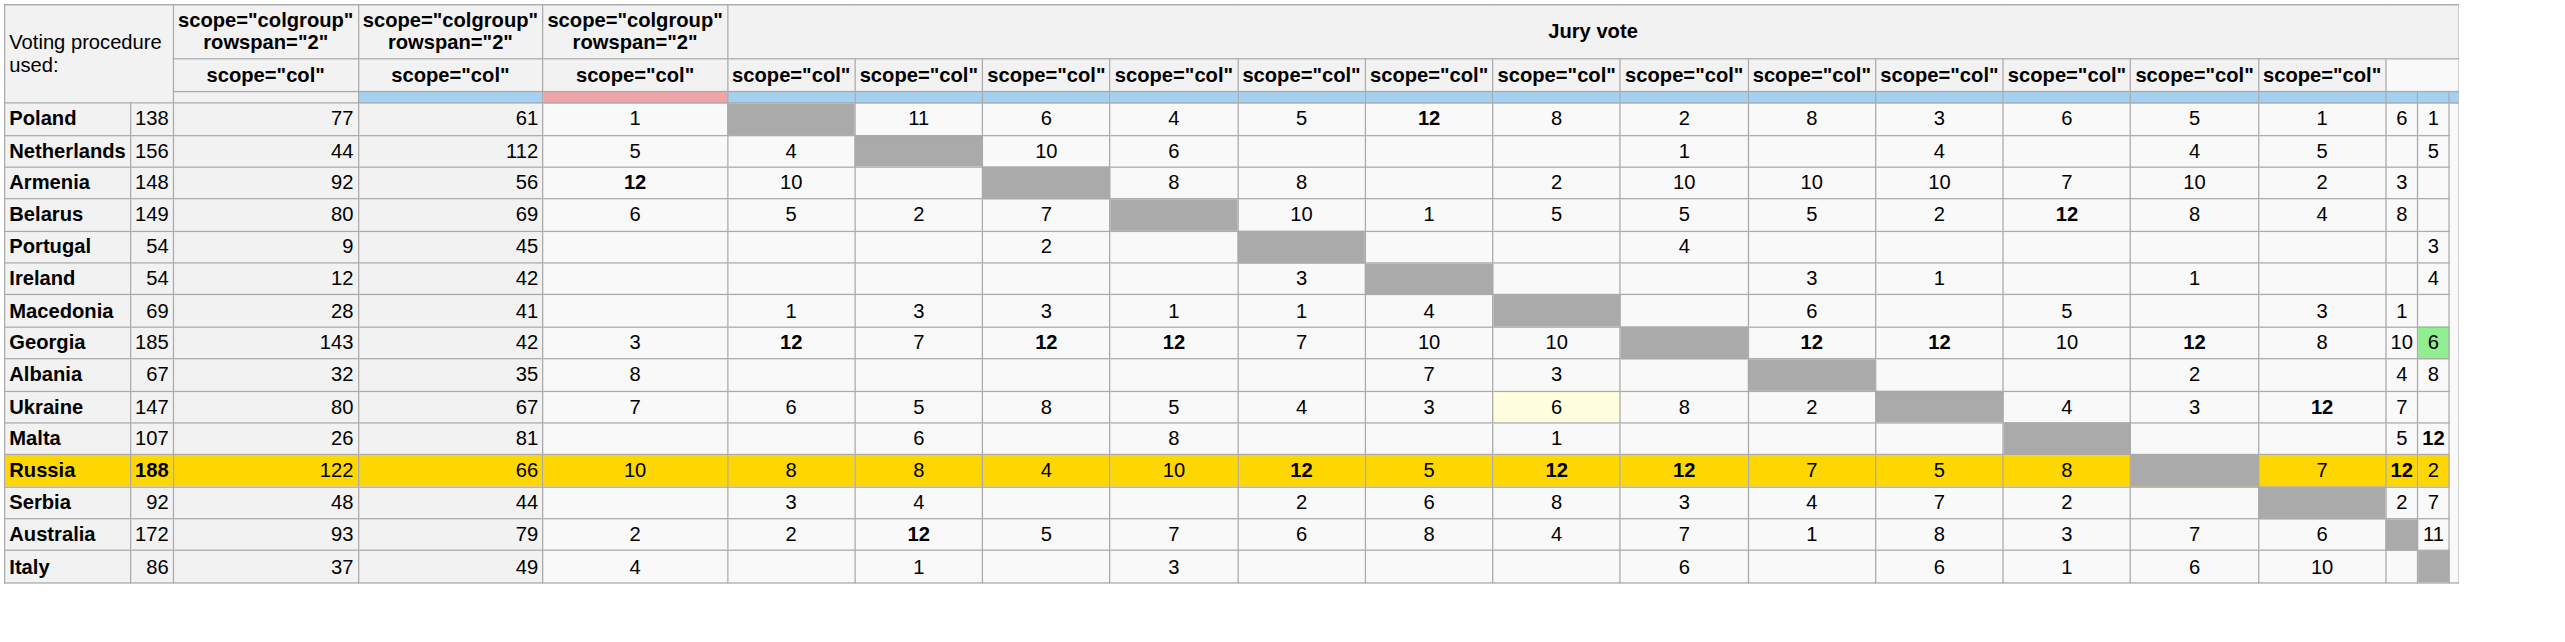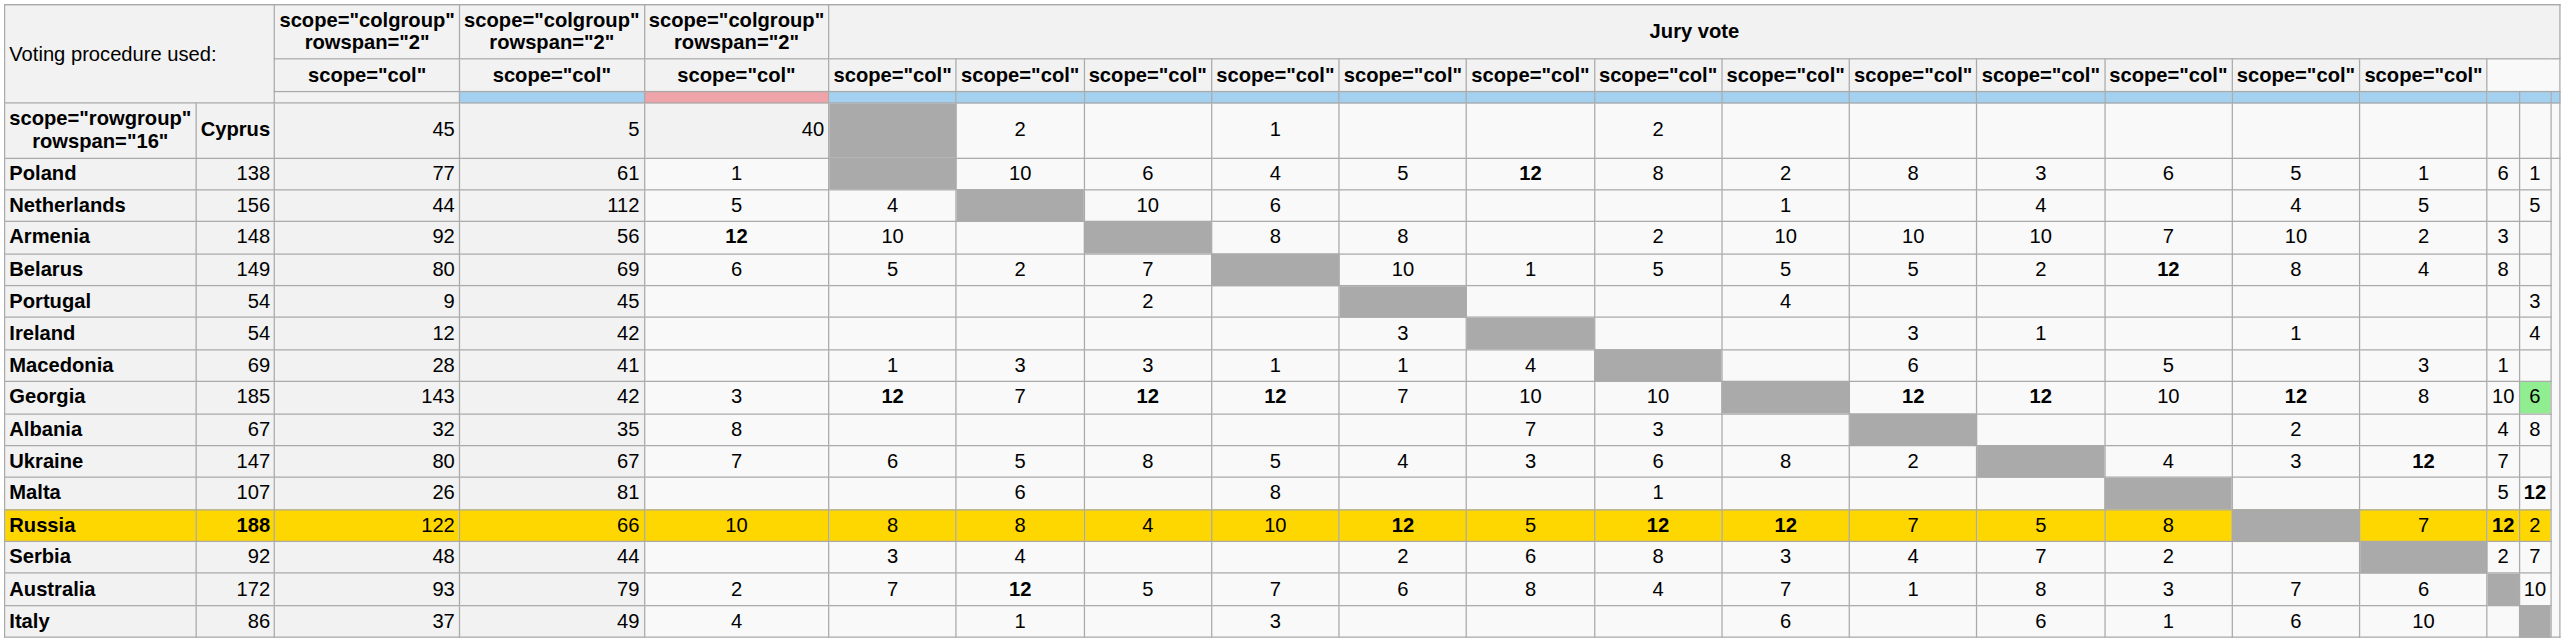+ row: (100, 130)
(919, 118) 11 -> (1020, 173) 10
(1557, 406) lightyellow background -> (1658, 461) no background
(791, 534) 2 -> (893, 589) 7
(2433, 534) 11 -> (2535, 589) 10
